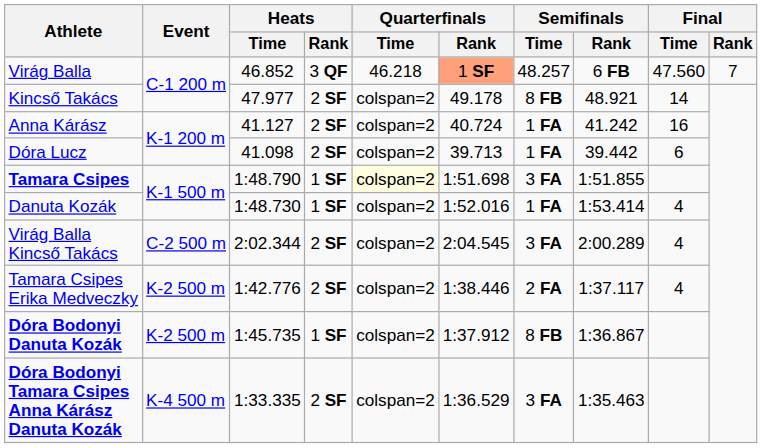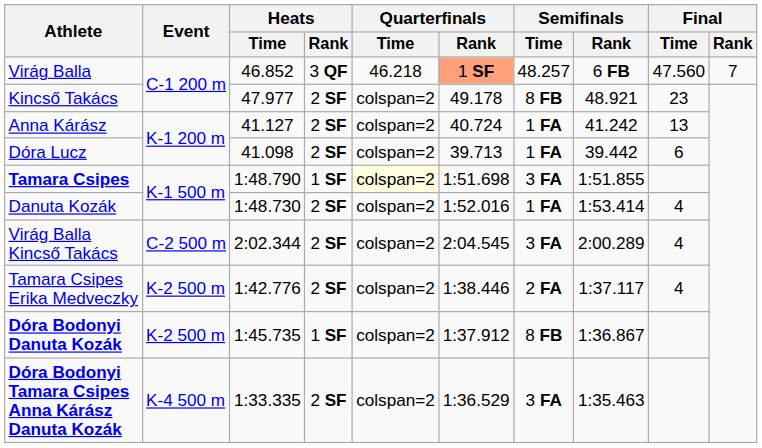(679, 98) 14 -> (679, 98) 23
(679, 125) 16 -> (679, 125) 13
(328, 207) 1 SF -> (328, 207) 2 SF
